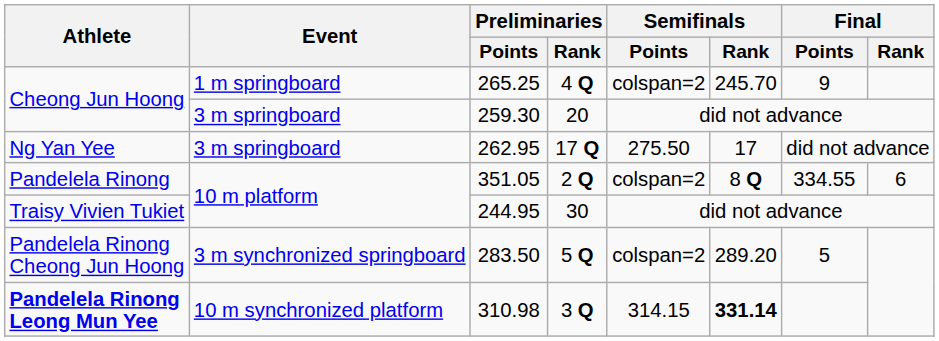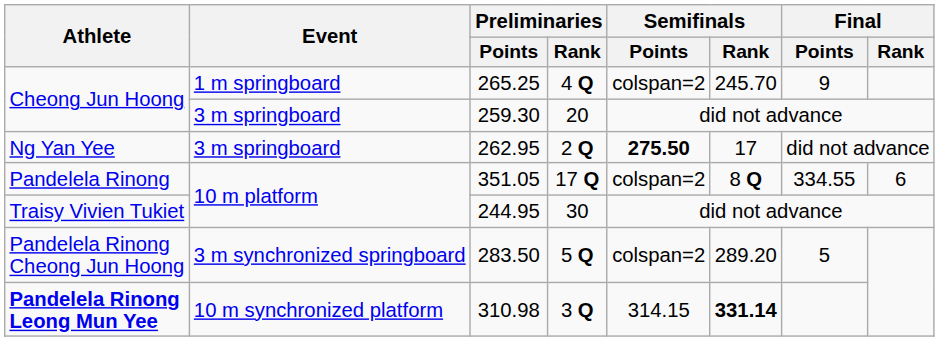(577, 148) 17 Q -> (577, 148) 2 Q
(659, 148) normal -> (659, 148) bold
(577, 180) 2 Q -> (577, 180) 17 Q
